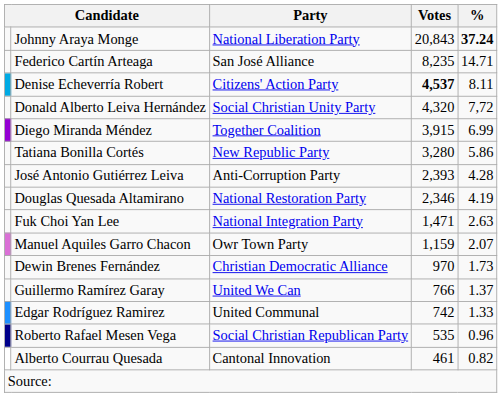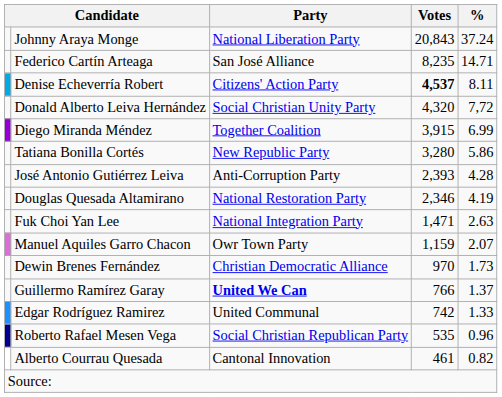(477, 38) bold -> (477, 38) normal
(257, 289) normal -> (260, 289) bold
